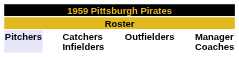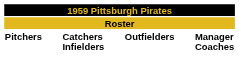(23, 36) lavender background -> (23, 36) no background
